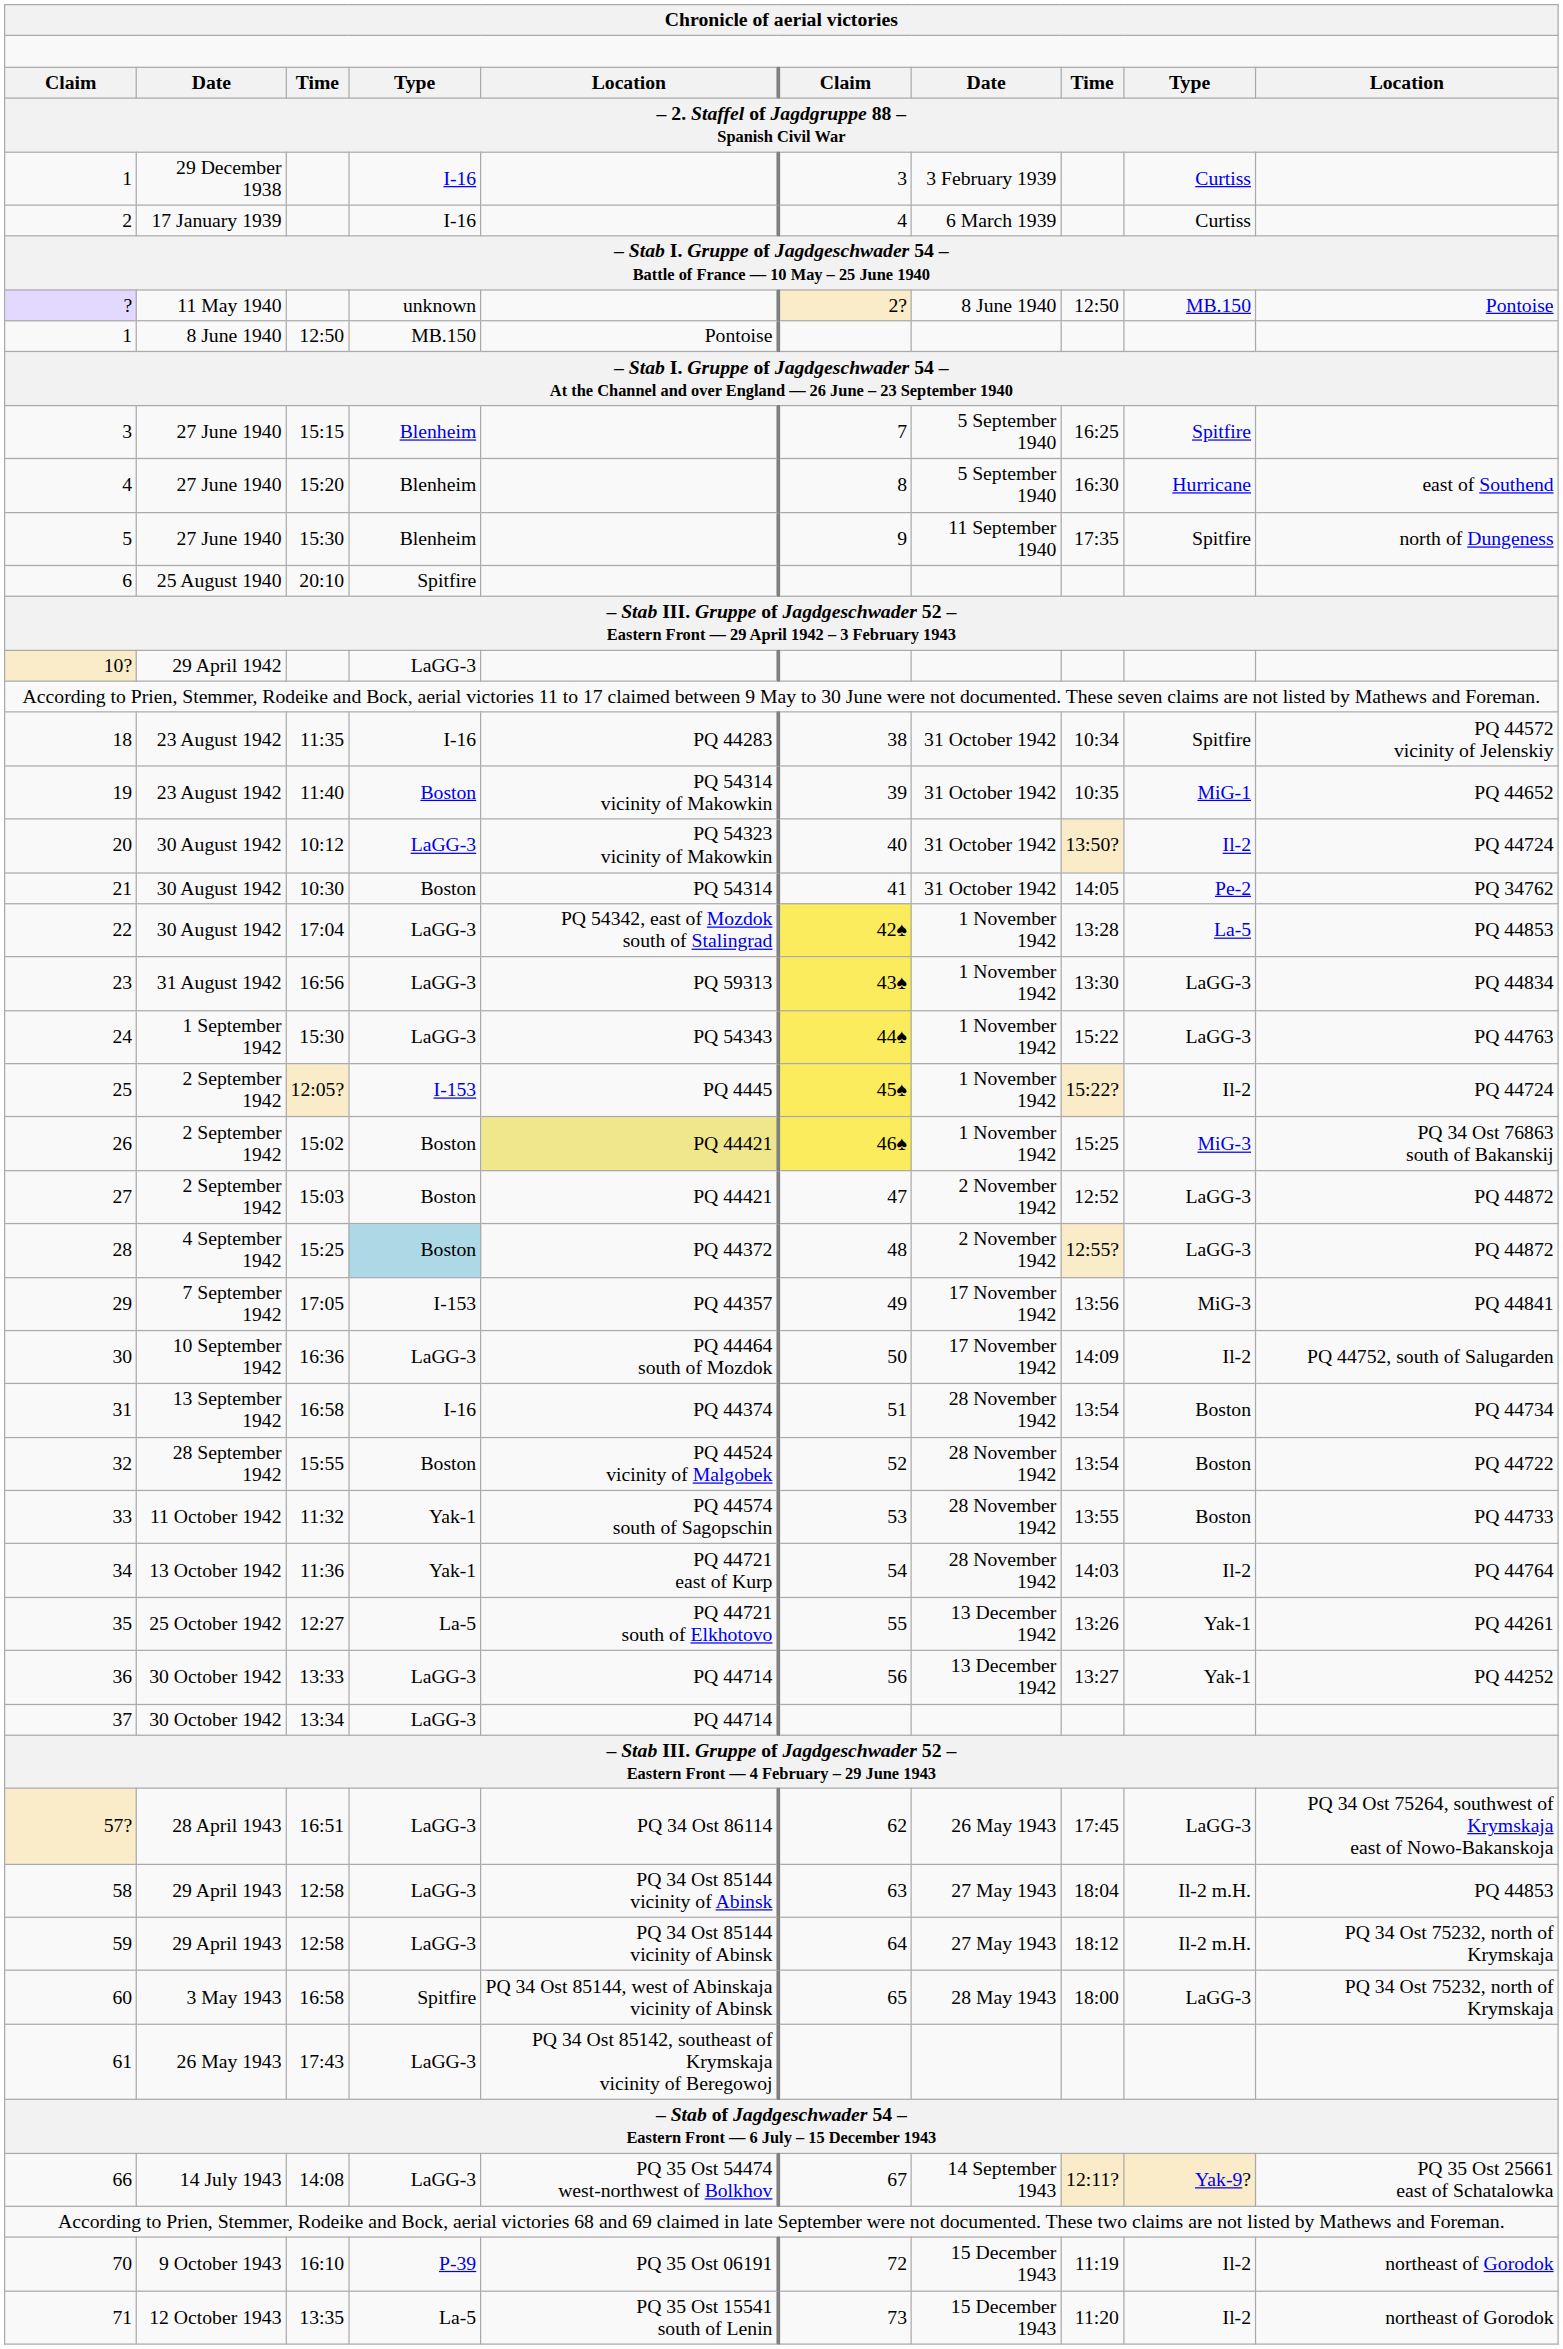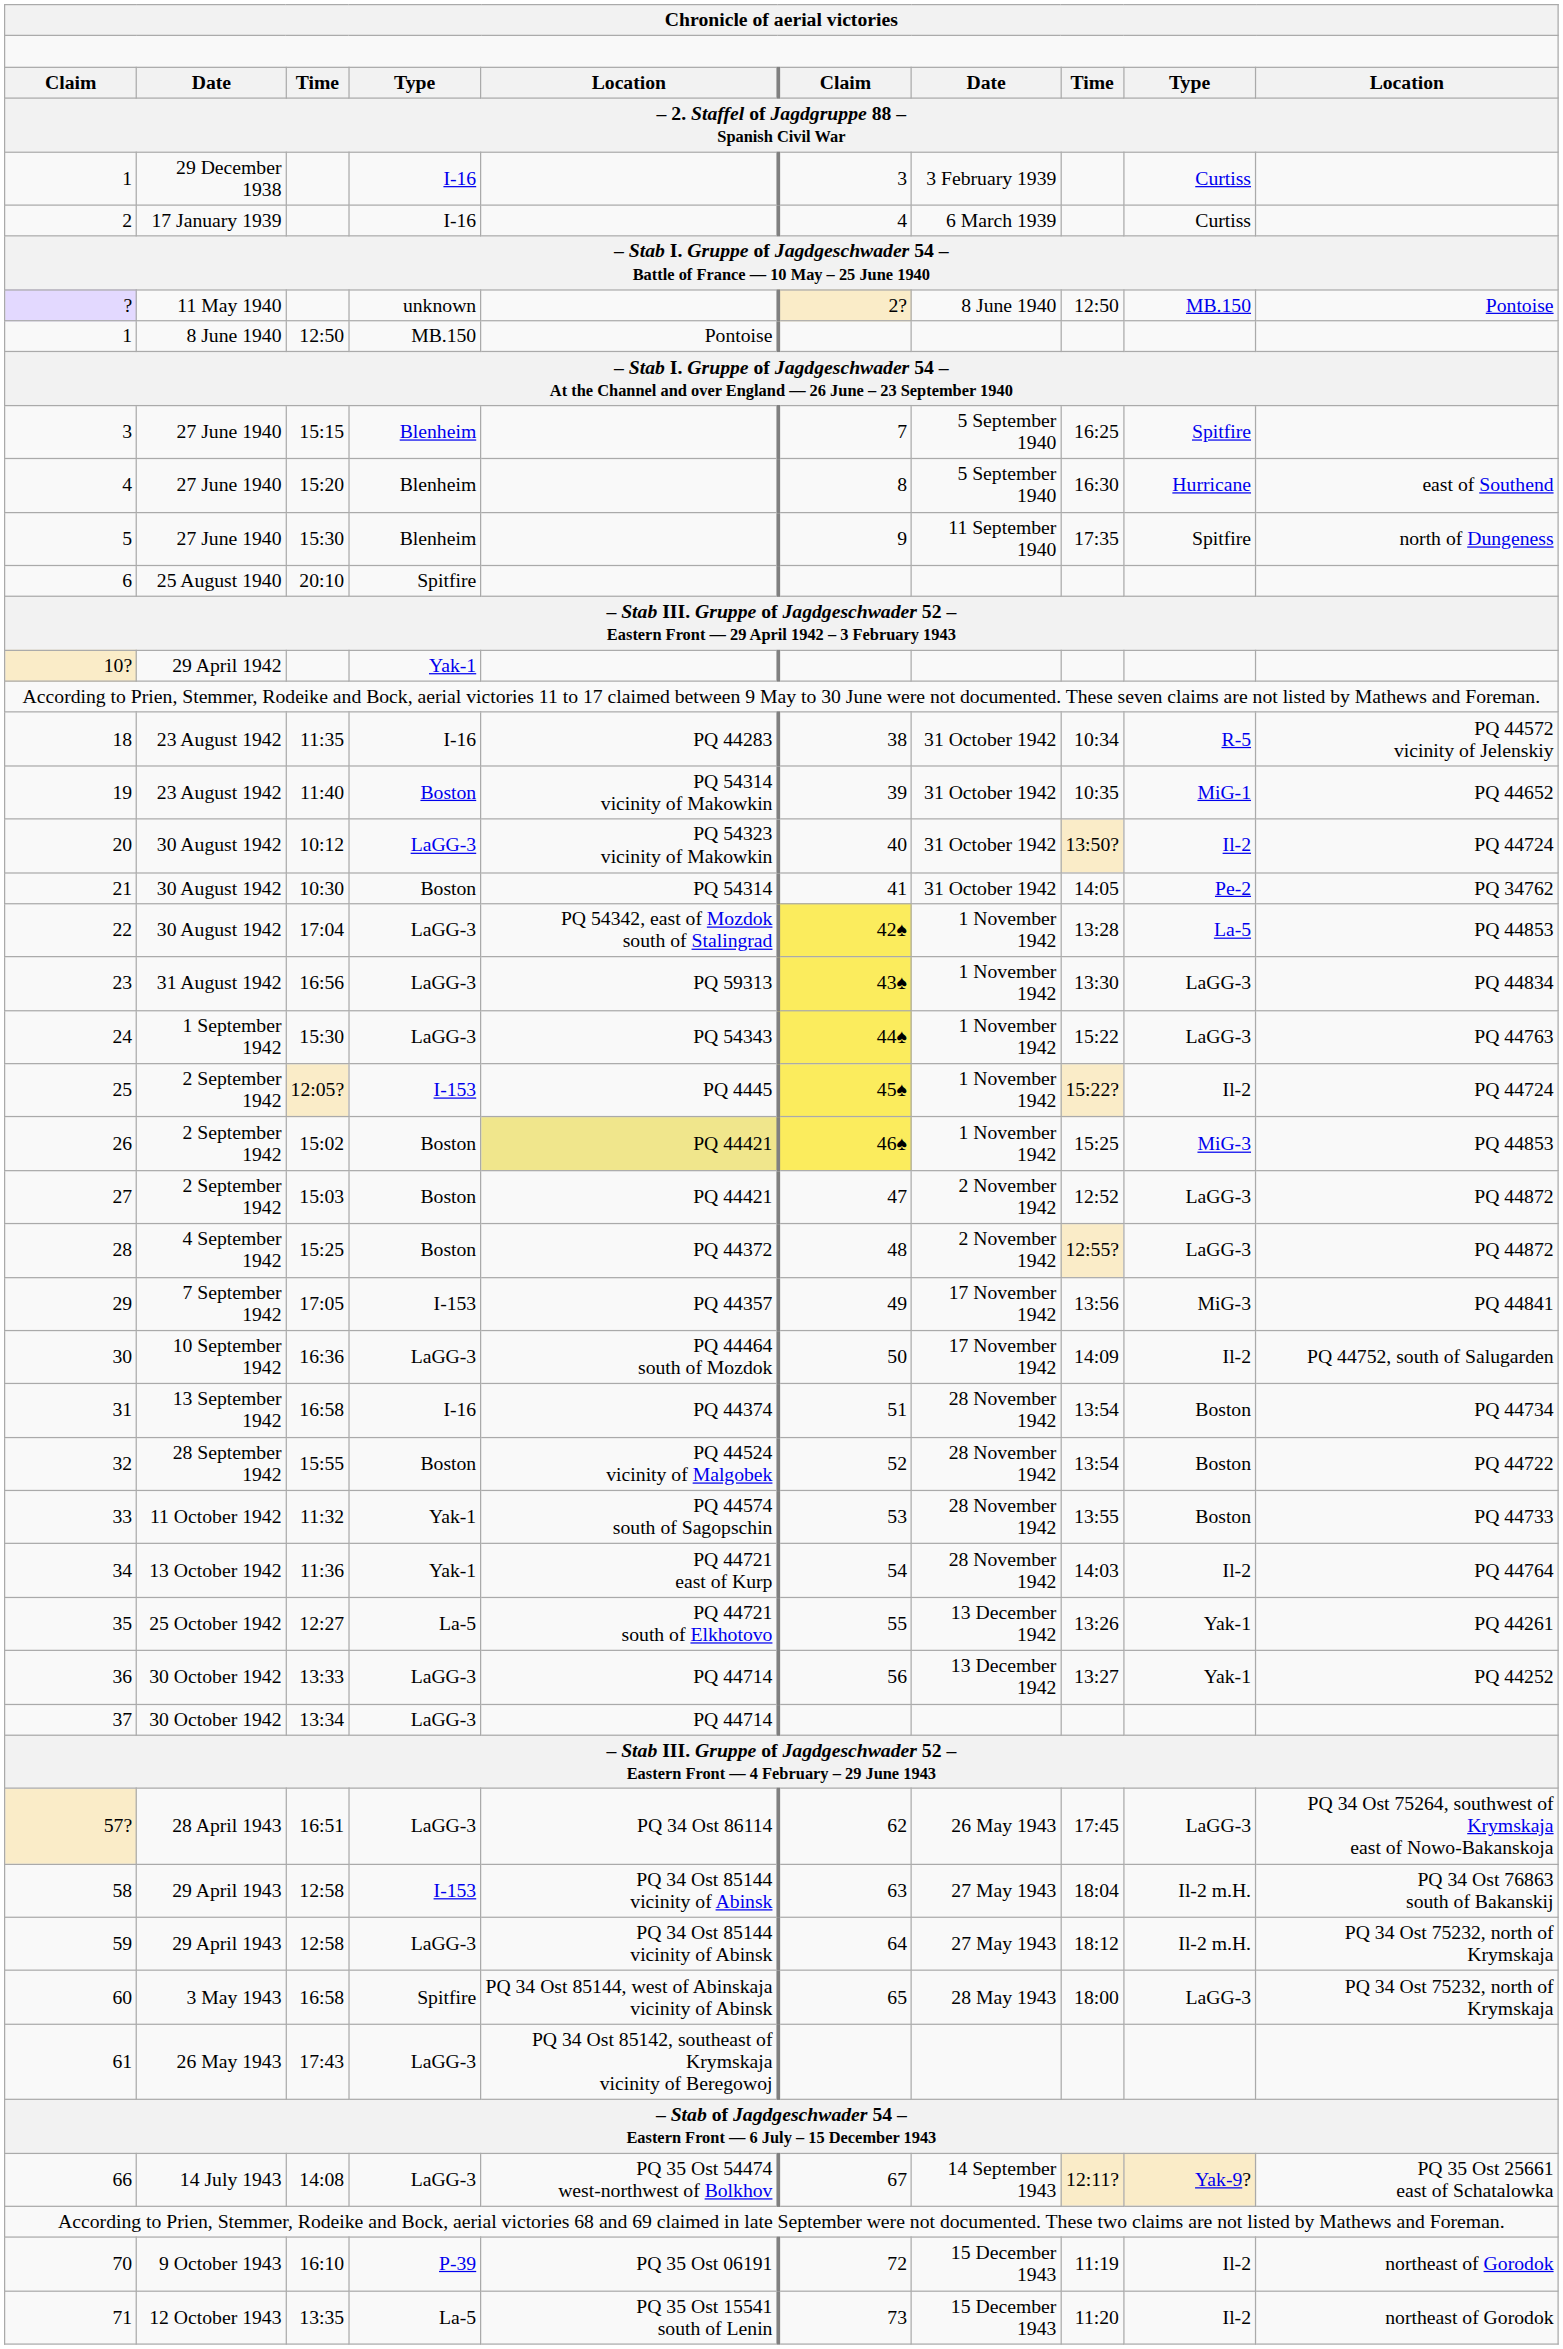(443, 665) LaGG-3 -> (453, 665) Yak-1
(1222, 738) Spitfire -> (1236, 738) R-5
(1480, 1143) PQ 34 Ost 76863 south of Bakanskij -> (1514, 1143) PQ 44853
(448, 1250) lightblue background -> (448, 1250) no background
(443, 1890) LaGG-3 -> (455, 1890) I-153
(1514, 1890) PQ 44853 -> (1480, 1890) PQ 34 Ost 76863 south of Bakanskij
